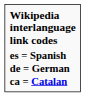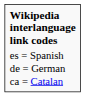(40, 68) bold -> (38, 68) normal
